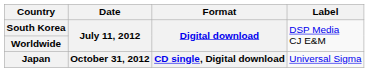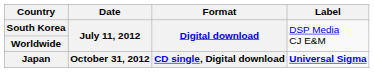(325, 59) normal -> (328, 59) bold
